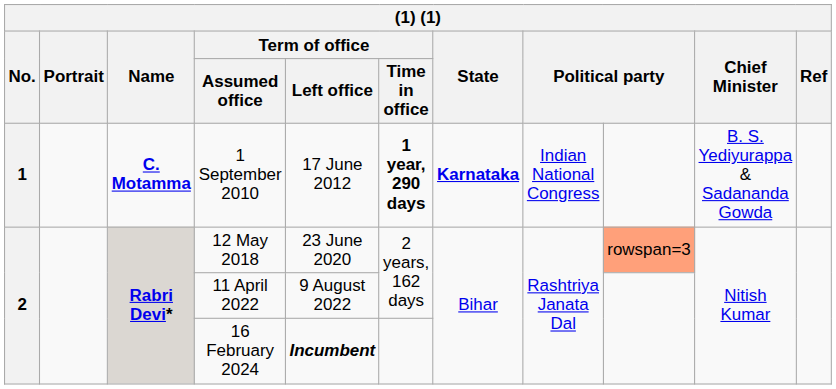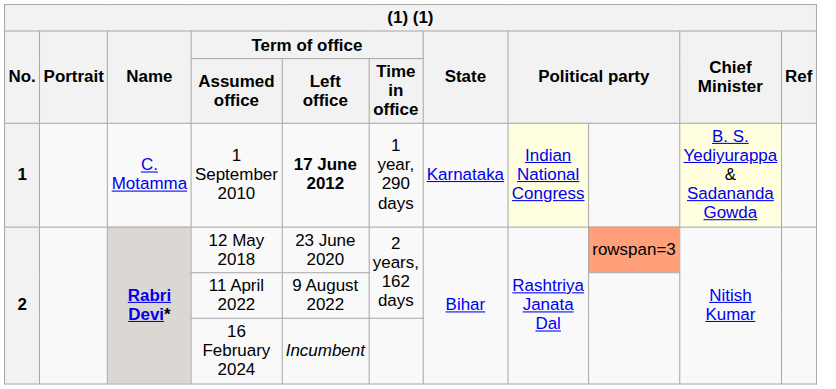(151, 174) bold -> (149, 174) normal
(332, 174) normal -> (325, 174) bold
(406, 174) bold -> (396, 174) normal
(478, 174) bold -> (465, 174) normal
(563, 174) no background -> (548, 174) lightyellow background
(745, 174) no background -> (730, 174) lightyellow background
(332, 351) bold -> (325, 351) normal
